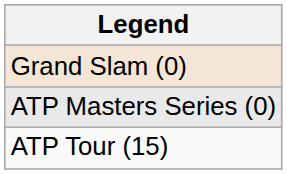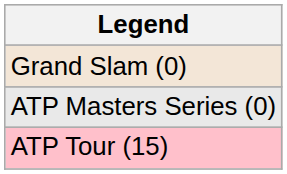(89, 147) no background -> (89, 147) pink background
